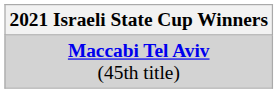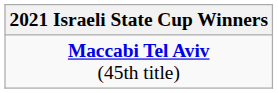(139, 61) lightgrey background -> (139, 61) no background
